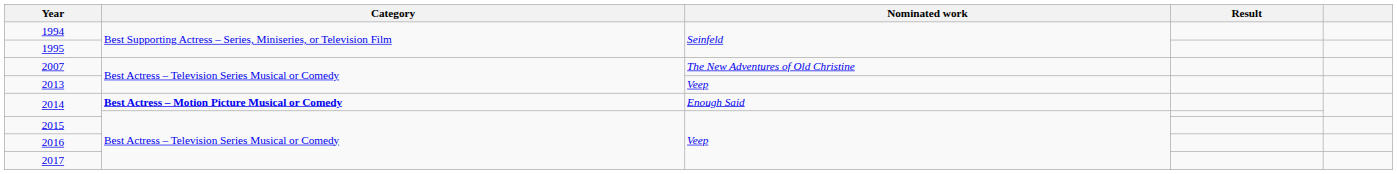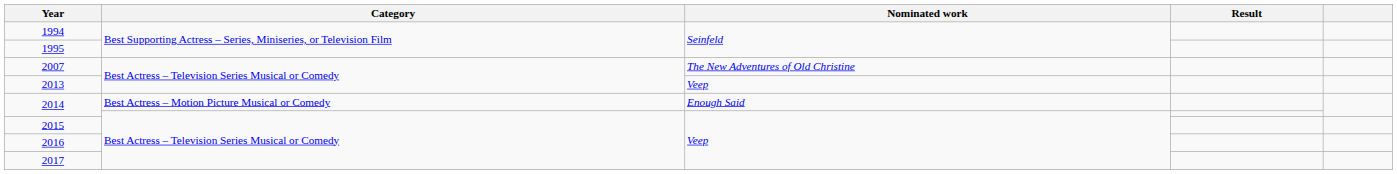(223, 102) bold -> (217, 102) normal
